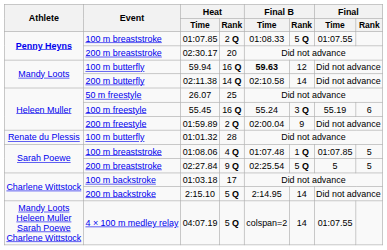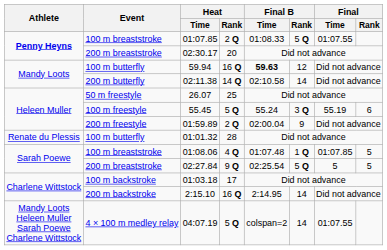(232, 110) 16 Q -> (232, 110) 5 Q
(232, 194) 5 Q -> (232, 194) 16 Q
